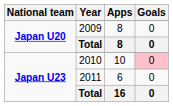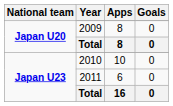(152, 61) pink background -> (152, 61) no background
